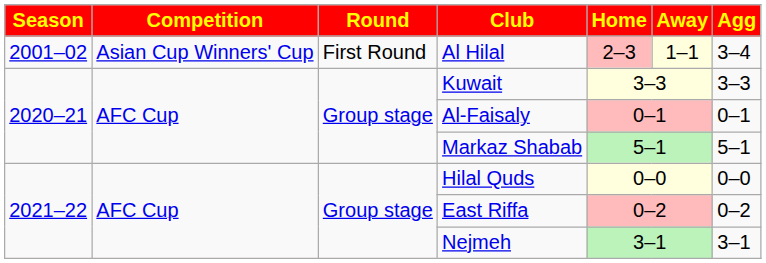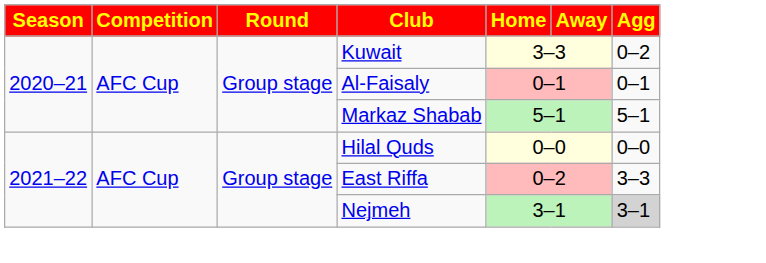- row: (473, 52)
(734, 83) 3–3 -> (633, 52) 0–2
(734, 210) 0–2 -> (633, 178) 3–3
(734, 242) no background -> (633, 210) lightgrey background
